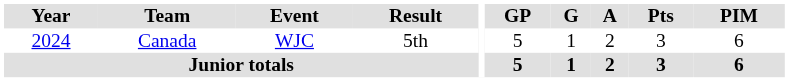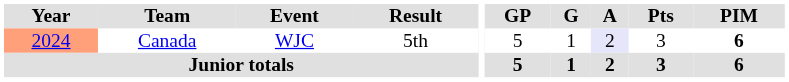(51, 40) no background -> (51, 40) lightsalmon background
(610, 40) no background -> (610, 40) lavender background
(739, 40) normal -> (739, 40) bold
